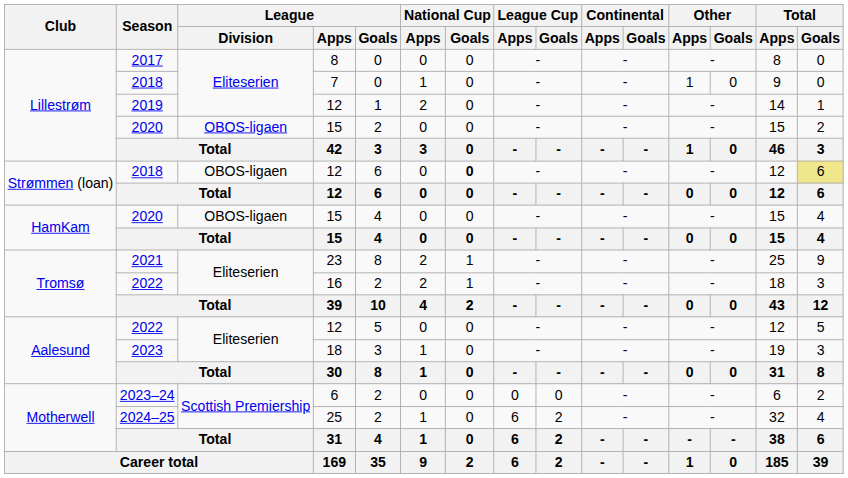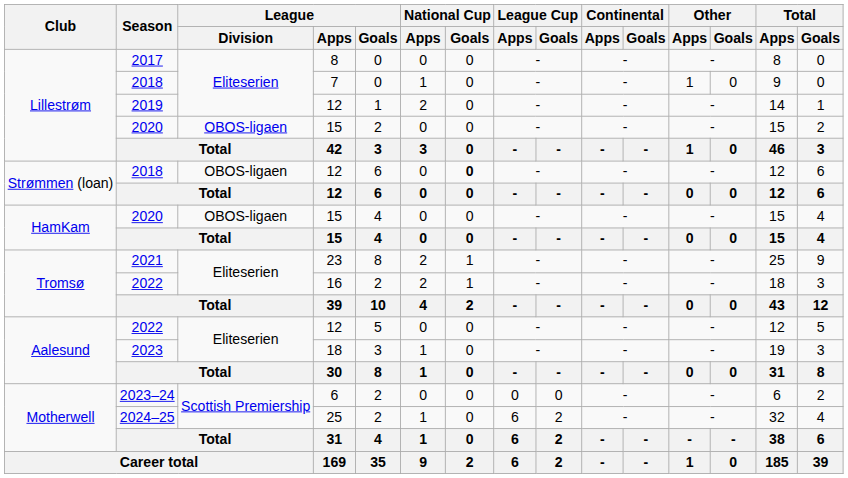(821, 171) khaki background -> (821, 171) no background
